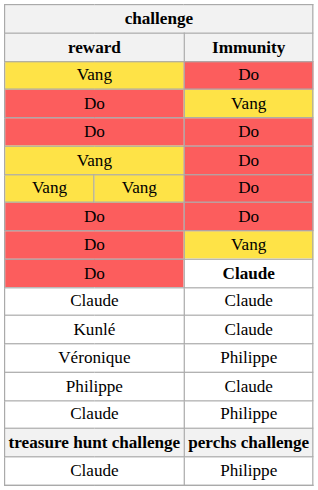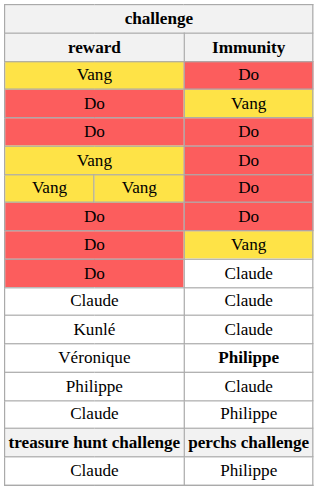(249, 273) bold -> (249, 273) normal
(249, 358) normal -> (249, 358) bold
